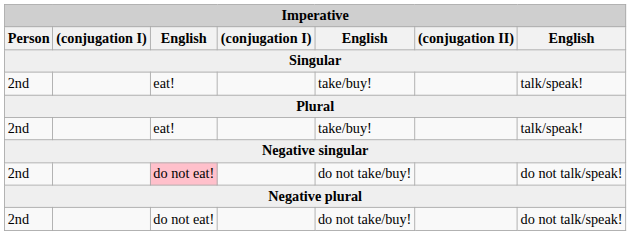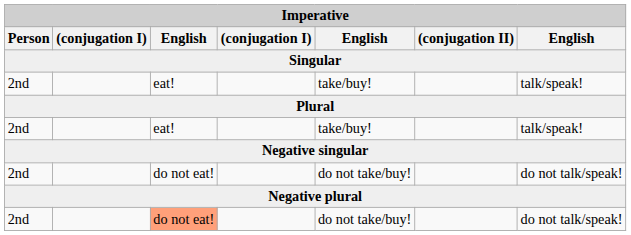(184, 173) pink background -> (184, 173) no background
(184, 219) no background -> (184, 219) lightsalmon background
